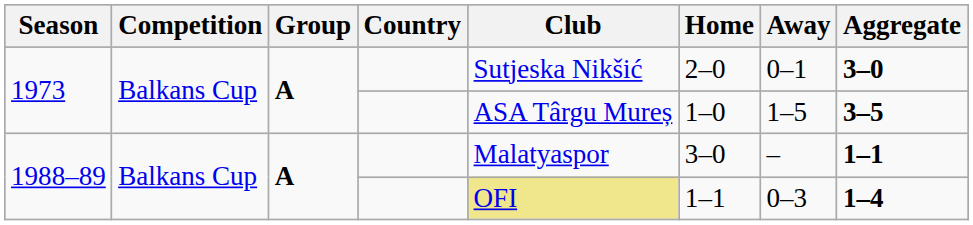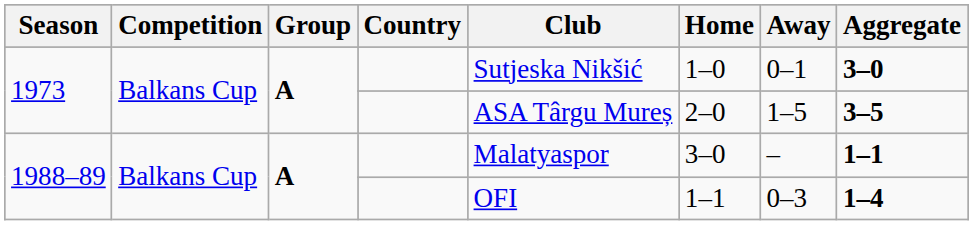(705, 68) 2–0 -> (705, 68) 1–0
(705, 111) 1–0 -> (705, 111) 2–0
(495, 197) khaki background -> (495, 197) no background
